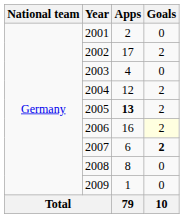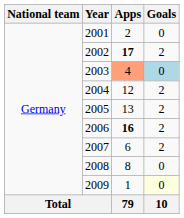(128, 52) normal -> (128, 52) bold
(128, 71) no background -> (128, 71) lightsalmon background
(161, 71) no background -> (161, 71) lightblue background
(128, 109) bold -> (128, 109) normal
(128, 128) normal -> (128, 128) bold
(161, 128) lightyellow background -> (161, 128) no background
(161, 147) bold -> (161, 147) normal
(161, 185) no background -> (161, 185) lightyellow background
